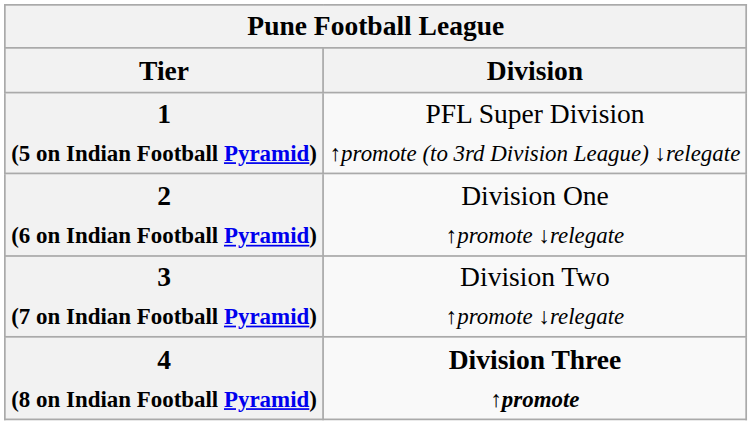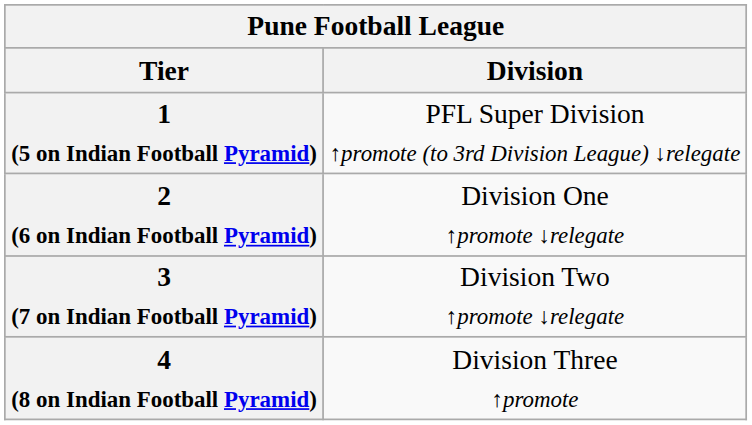(535, 378) bold -> (535, 378) normal
